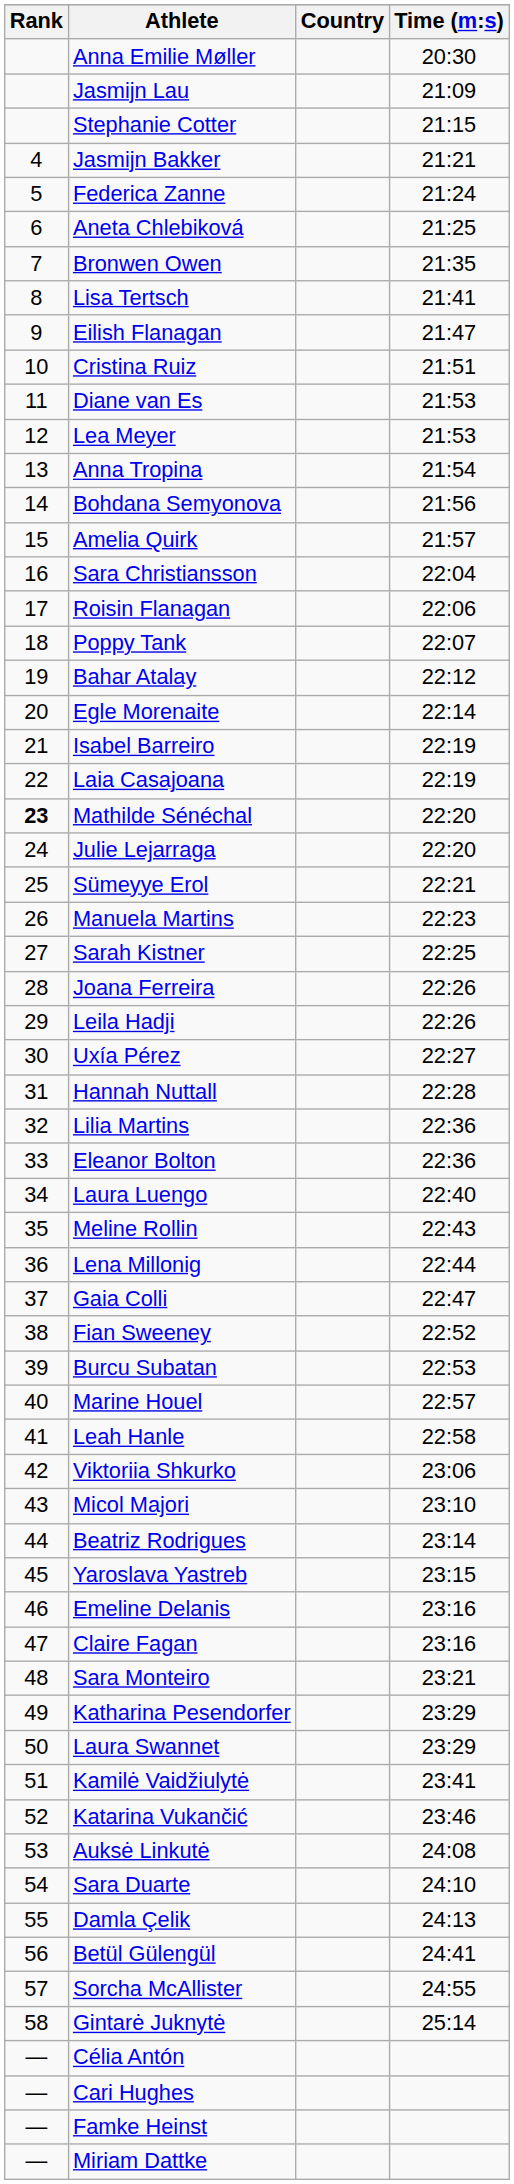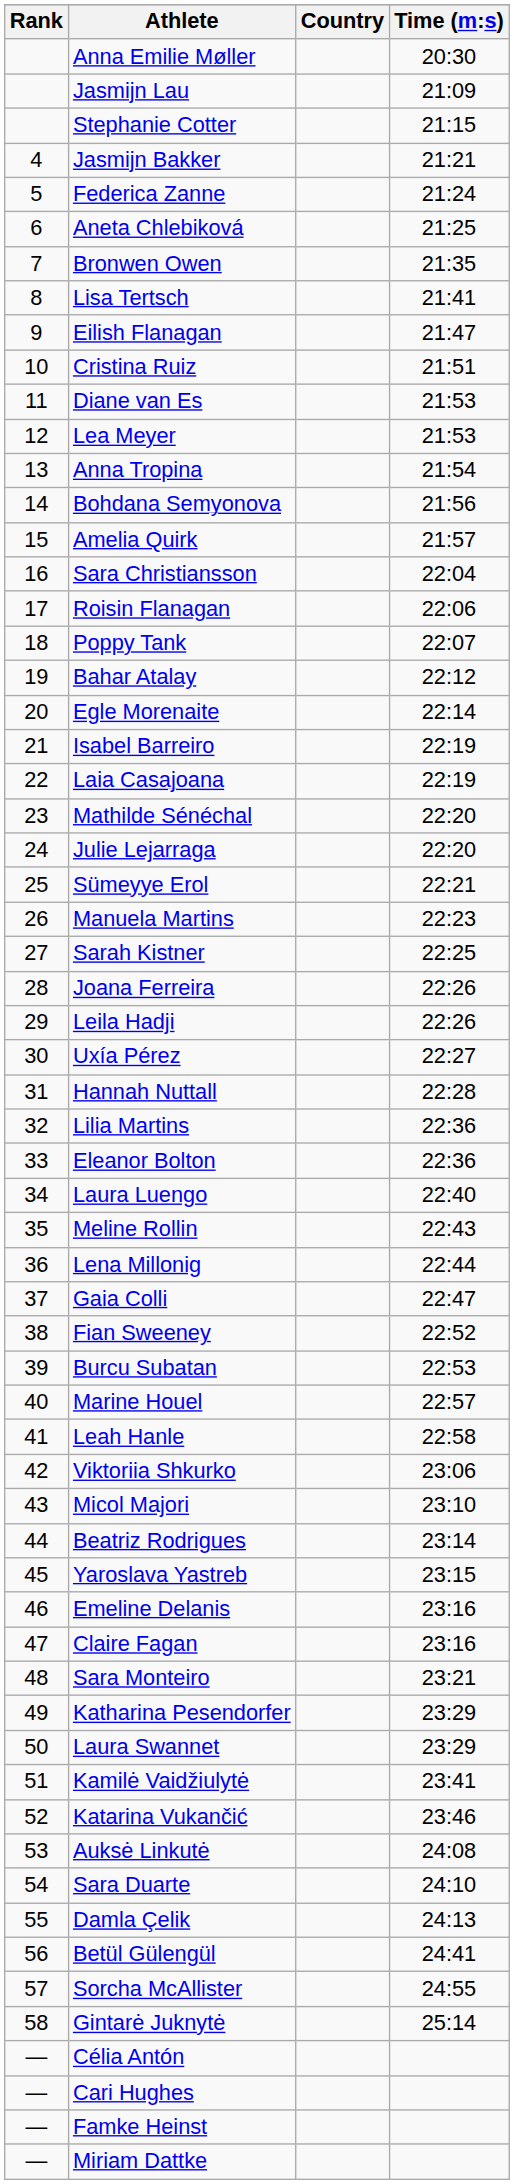(36, 815) bold -> (36, 815) normal
